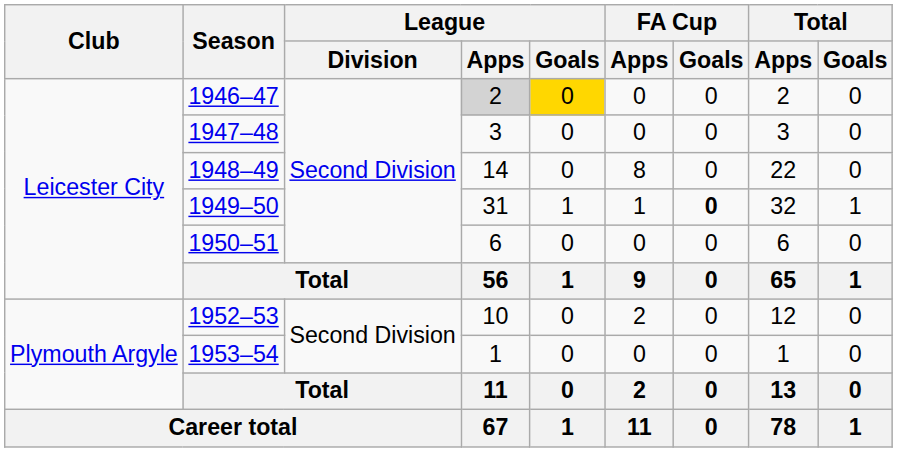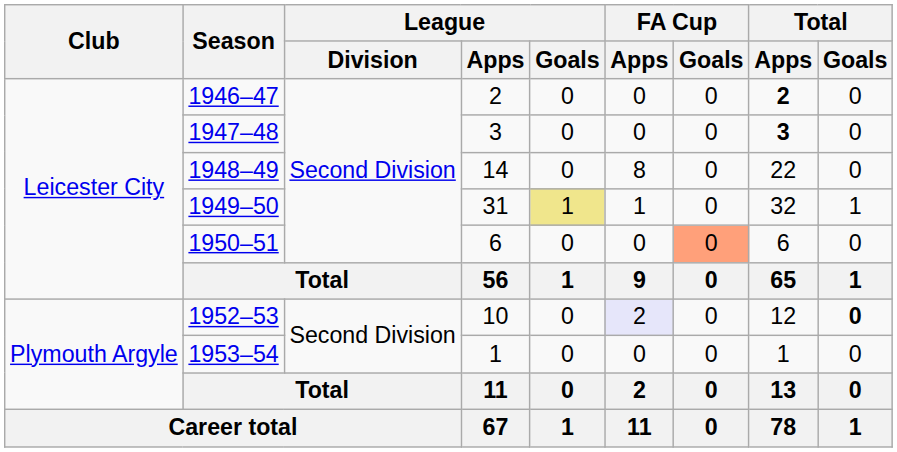(495, 96) lightgrey background -> (495, 96) no background
(567, 96) gold background -> (567, 96) no background
(783, 96) normal -> (783, 96) bold
(783, 133) normal -> (783, 133) bold
(567, 206) no background -> (567, 206) khaki background
(711, 206) bold -> (711, 206) normal
(711, 243) no background -> (711, 243) lightsalmon background
(639, 317) no background -> (639, 317) lavender background
(855, 317) normal -> (855, 317) bold
